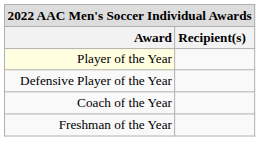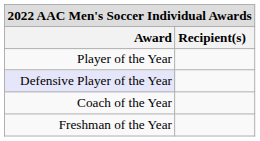(124, 59) lightyellow background -> (124, 59) no background
(96, 81) no background -> (96, 81) lavender background
